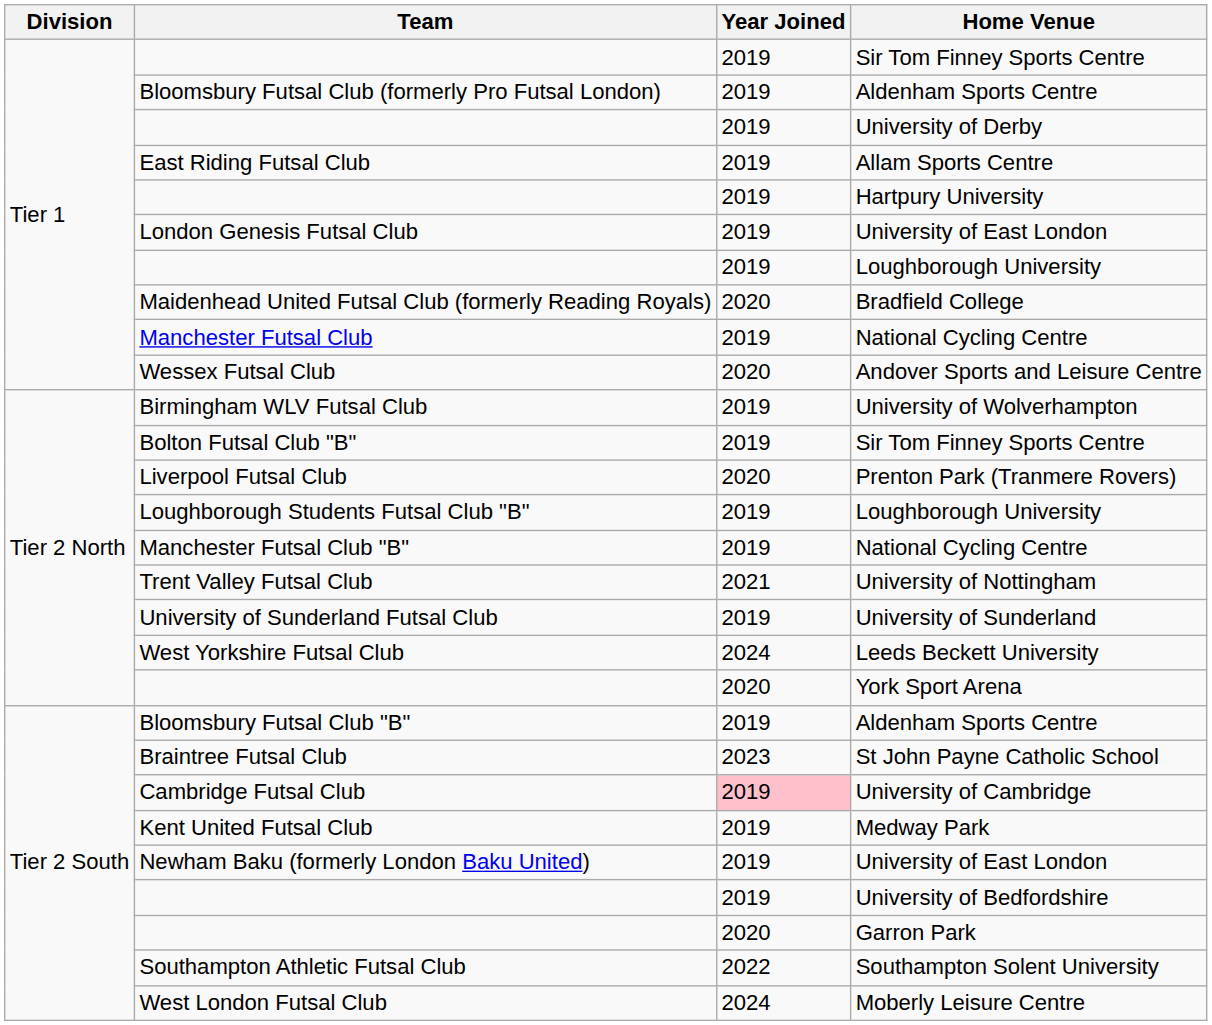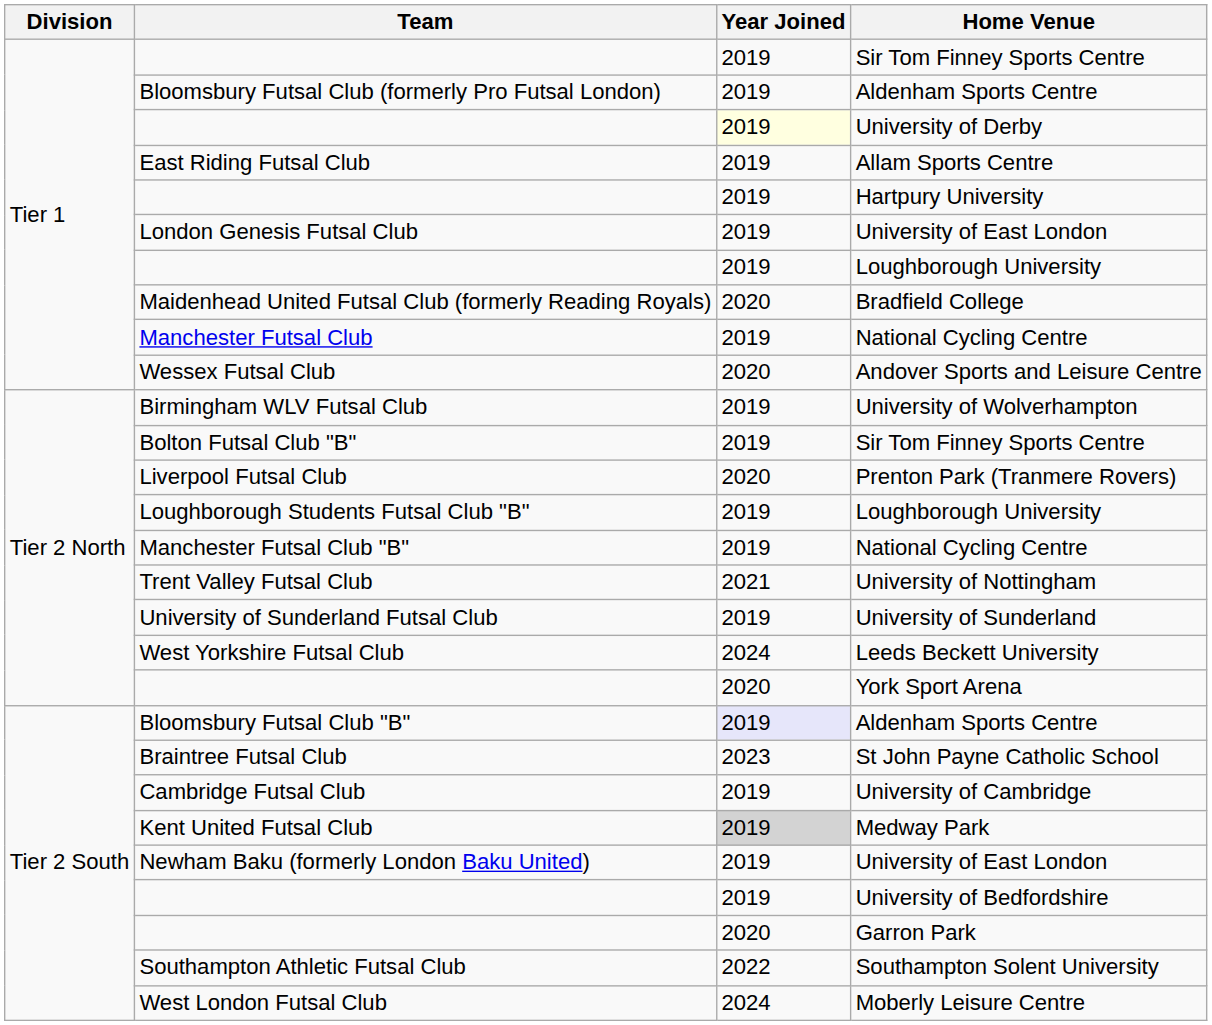(746, 127) no background -> (746, 127) lightyellow background
(746, 722) no background -> (746, 722) lavender background
(746, 792) pink background -> (746, 792) no background
(746, 827) no background -> (746, 827) lightgrey background
